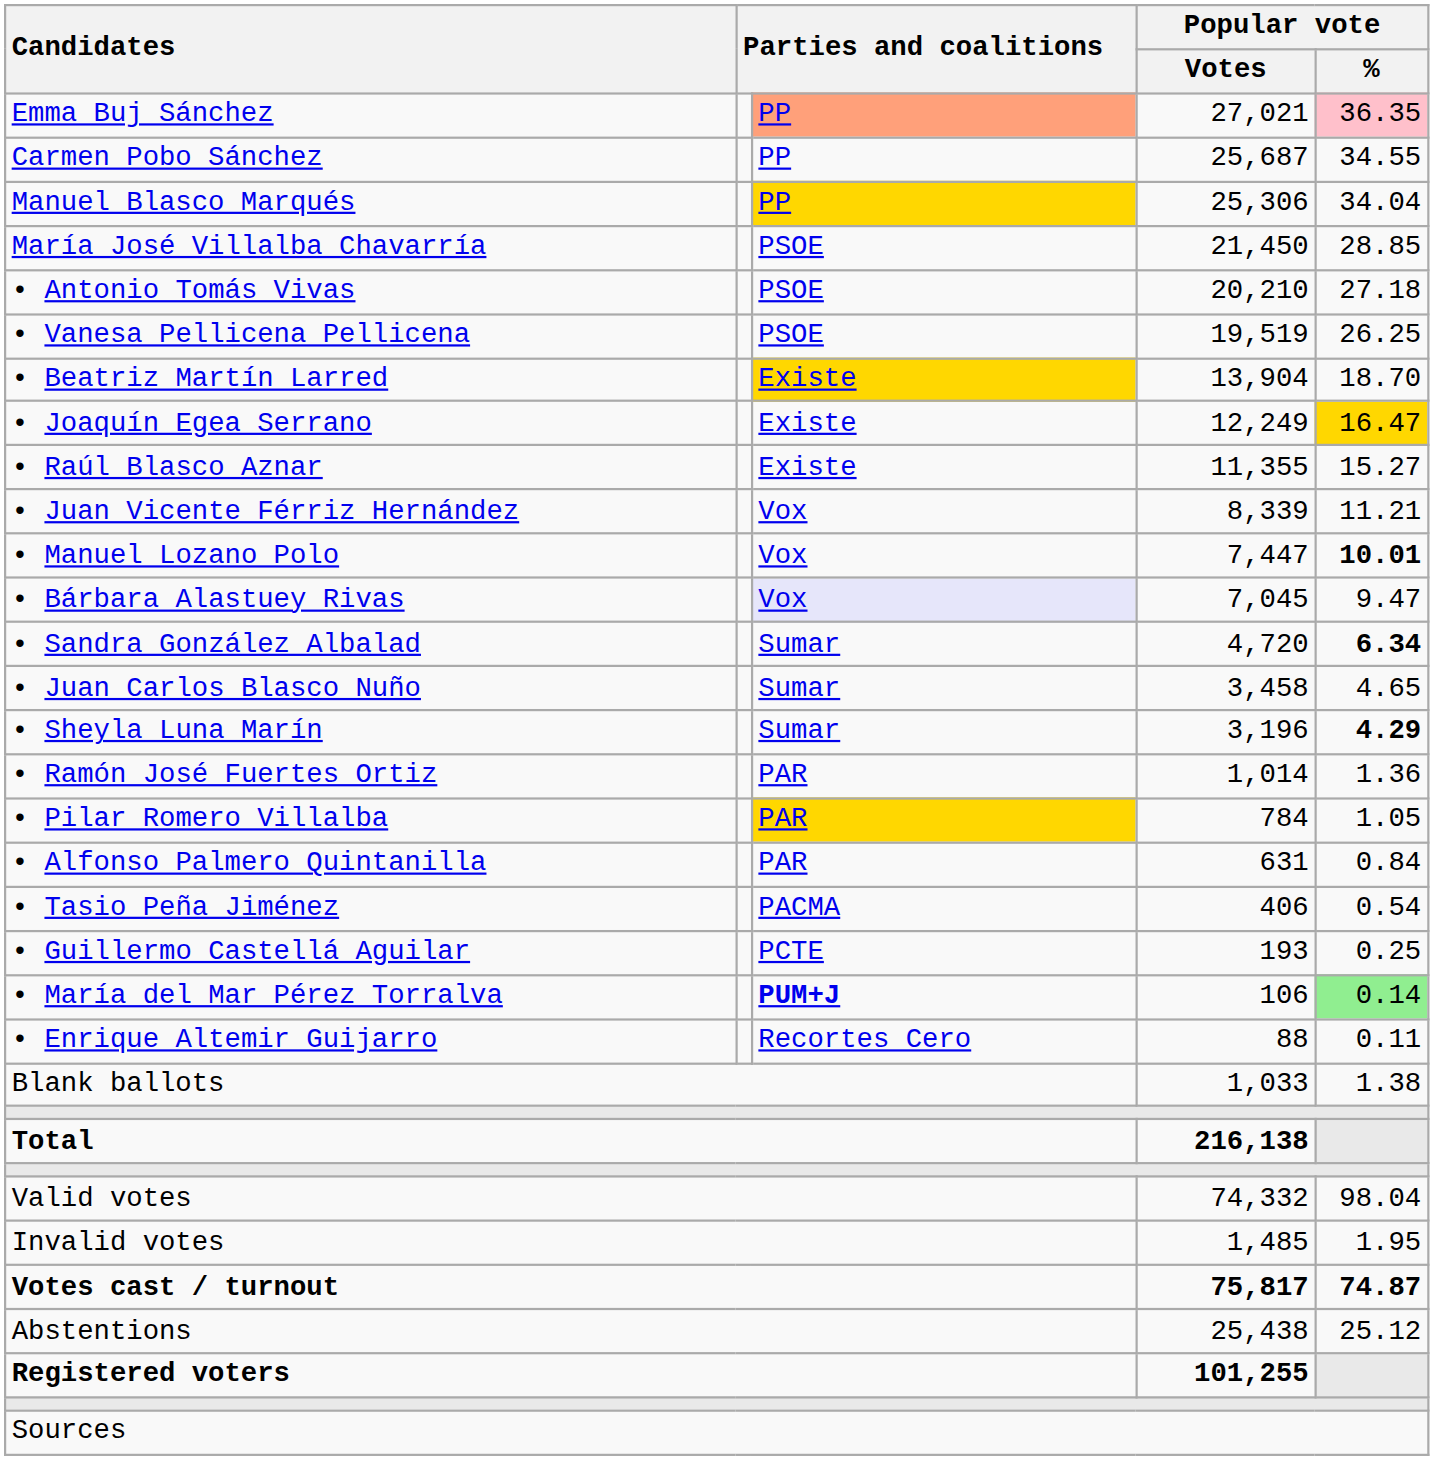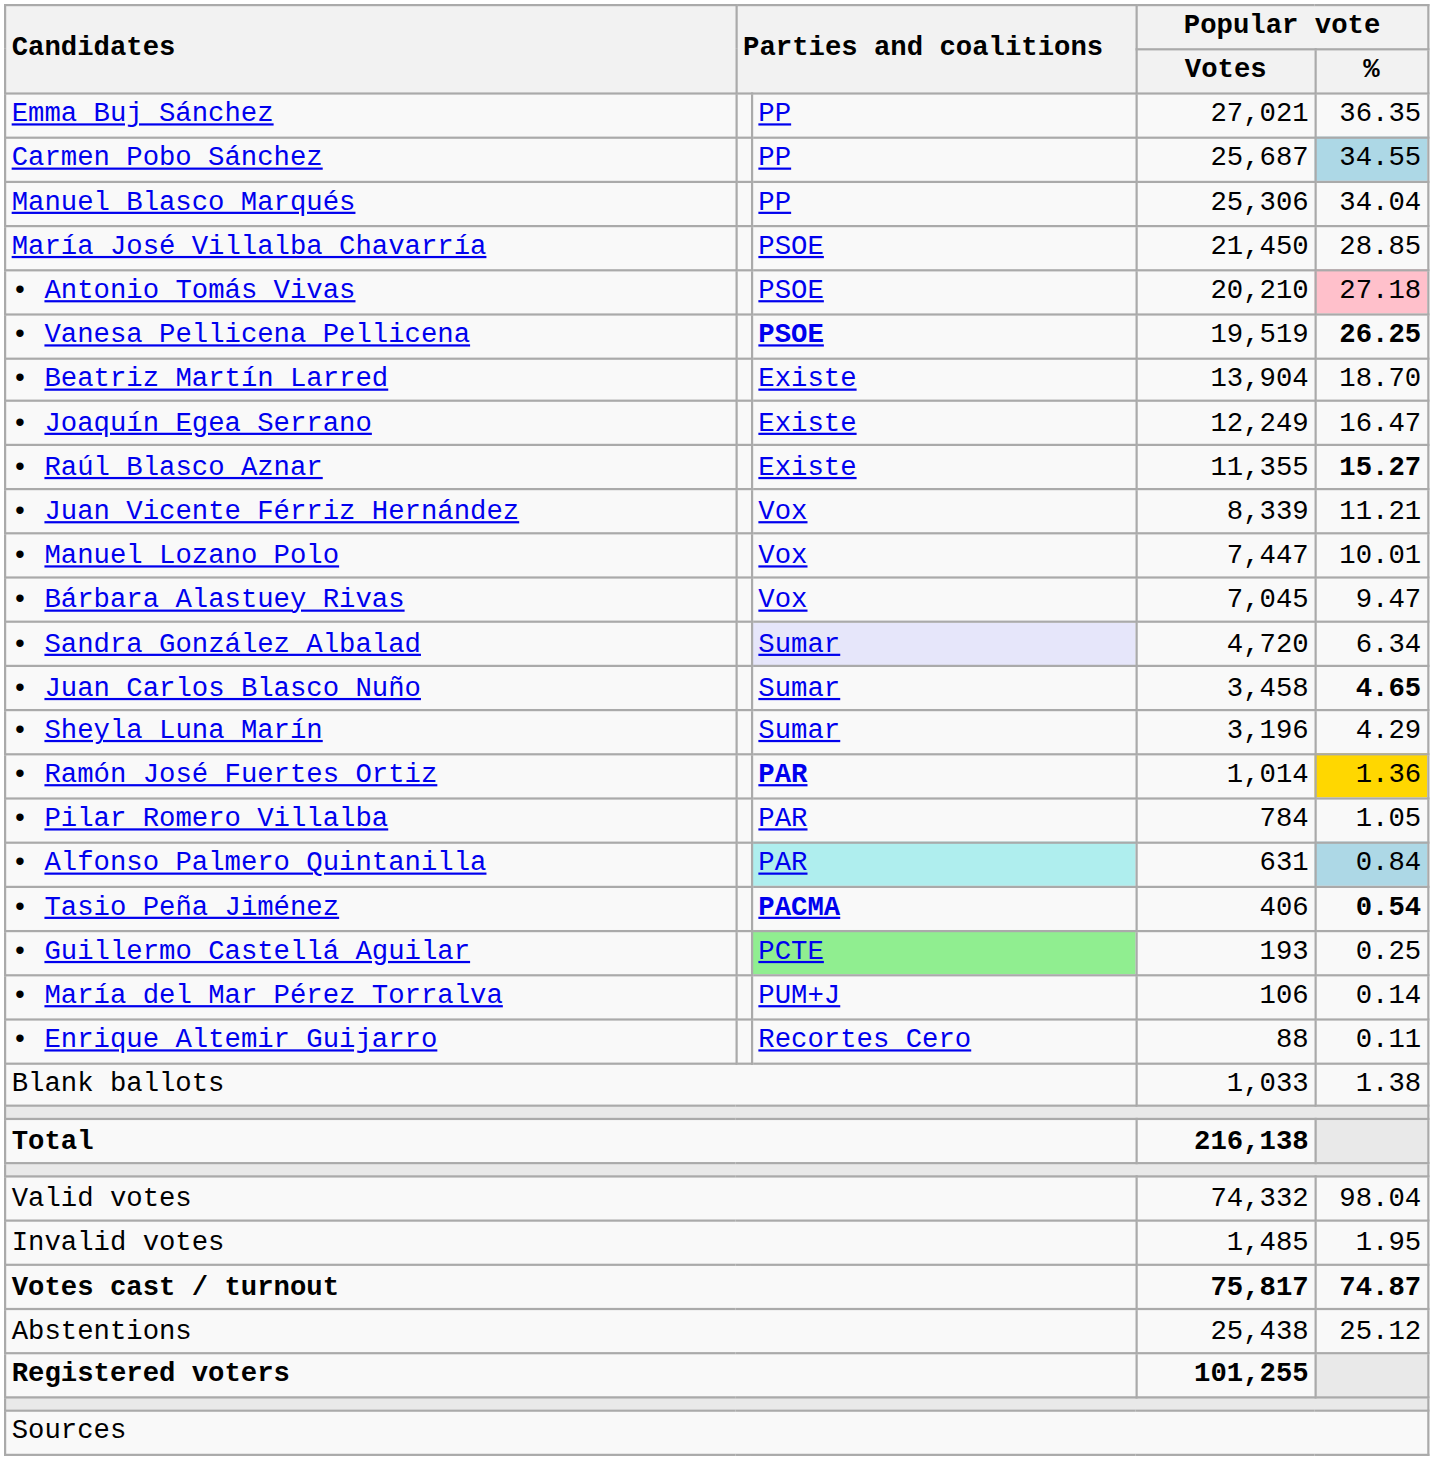(775, 116) lightsalmon background -> (775, 116) no background
(1380, 116) pink background -> (1380, 116) no background
(1380, 160) no background -> (1380, 160) lightblue background
(775, 204) gold background -> (775, 204) no background
(1380, 292) no background -> (1380, 292) pink background
(791, 336) normal -> (791, 336) bold
(1380, 336) normal -> (1380, 336) bold
(807, 380) gold background -> (807, 380) no background
(1380, 424) gold background -> (1380, 424) no background
(1380, 468) normal -> (1380, 468) bold
(1380, 556) bold -> (1380, 556) normal
(783, 600) lavender background -> (783, 600) no background
(799, 644) no background -> (799, 644) lavender background
(1388, 644) bold -> (1388, 644) normal
(1388, 688) normal -> (1388, 688) bold
(1388, 732) bold -> (1388, 732) normal
(783, 777) normal -> (783, 777) bold
(1388, 777) no background -> (1388, 777) gold background
(783, 821) gold background -> (783, 821) no background
(783, 865) no background -> (783, 865) paleturquoise background
(1388, 865) no background -> (1388, 865) lightblue background
(799, 909) normal -> (799, 909) bold
(1388, 909) normal -> (1388, 909) bold
(791, 953) no background -> (791, 953) lightgreen background
(799, 997) bold -> (799, 997) normal
(1388, 997) lightgreen background -> (1388, 997) no background
